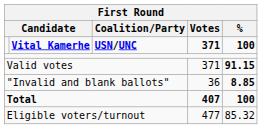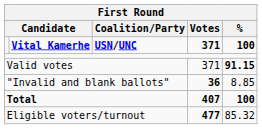(214, 83) normal -> (214, 83) bold
(243, 83) bold -> (243, 83) normal
(211, 115) normal -> (211, 115) bold
